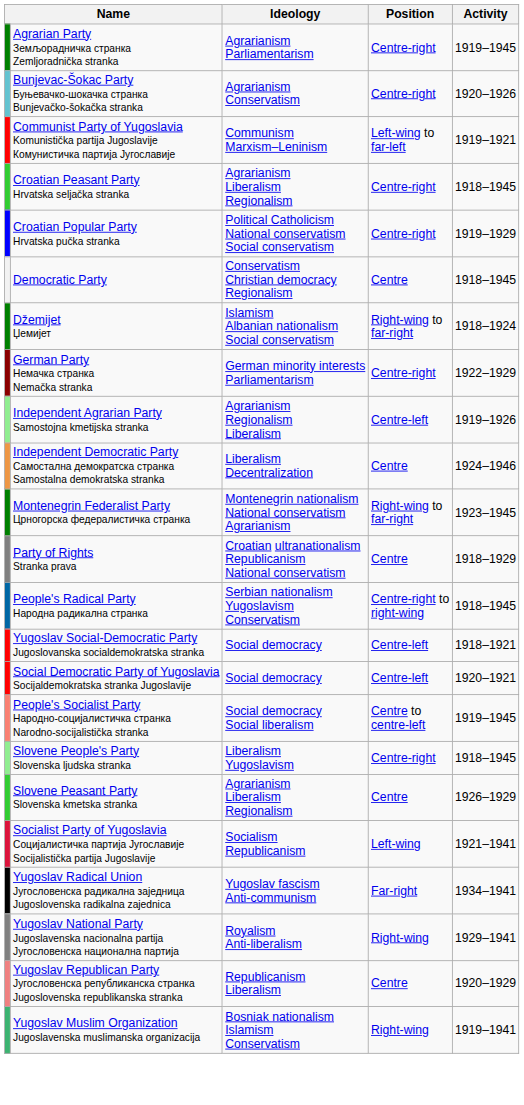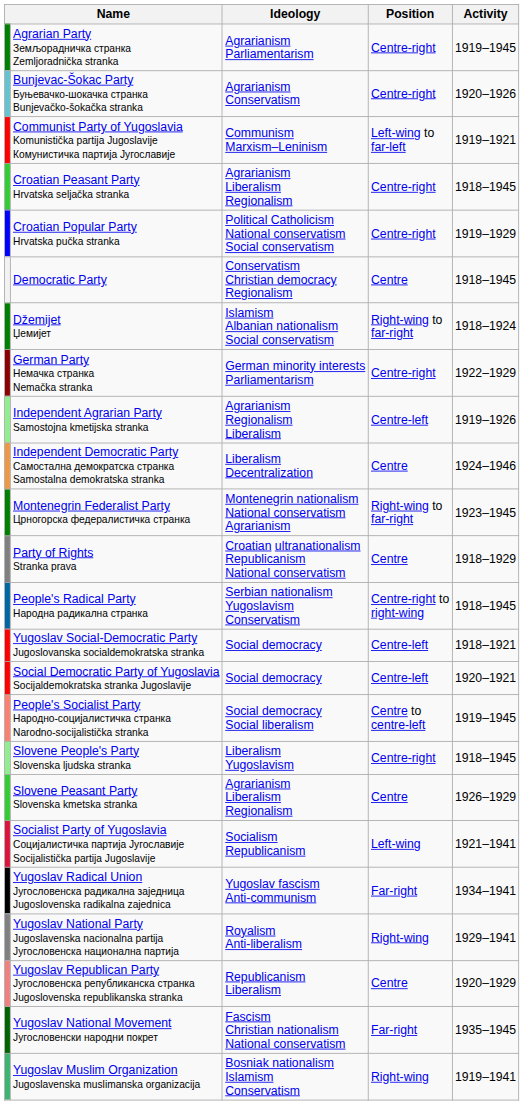+ row: (92, 1030)
